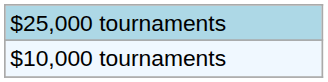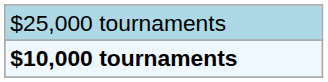(118, 58) normal -> (124, 58) bold
